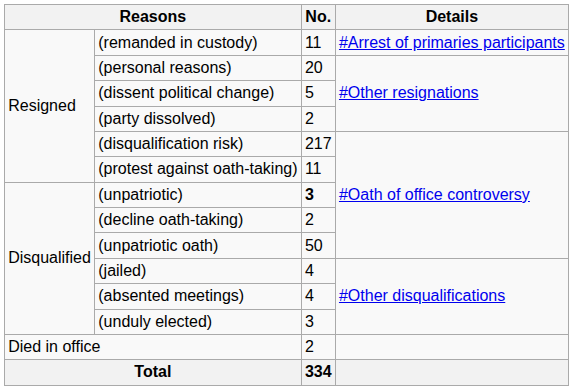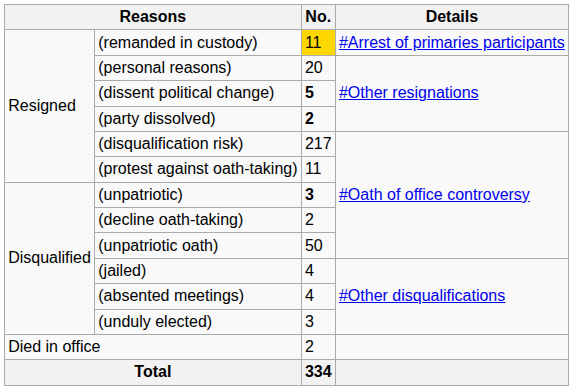(313, 42) no background -> (313, 42) gold background
(309, 93) normal -> (309, 93) bold
(309, 118) normal -> (309, 118) bold
